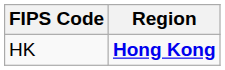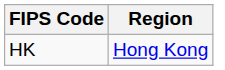(164, 49) bold -> (161, 49) normal
